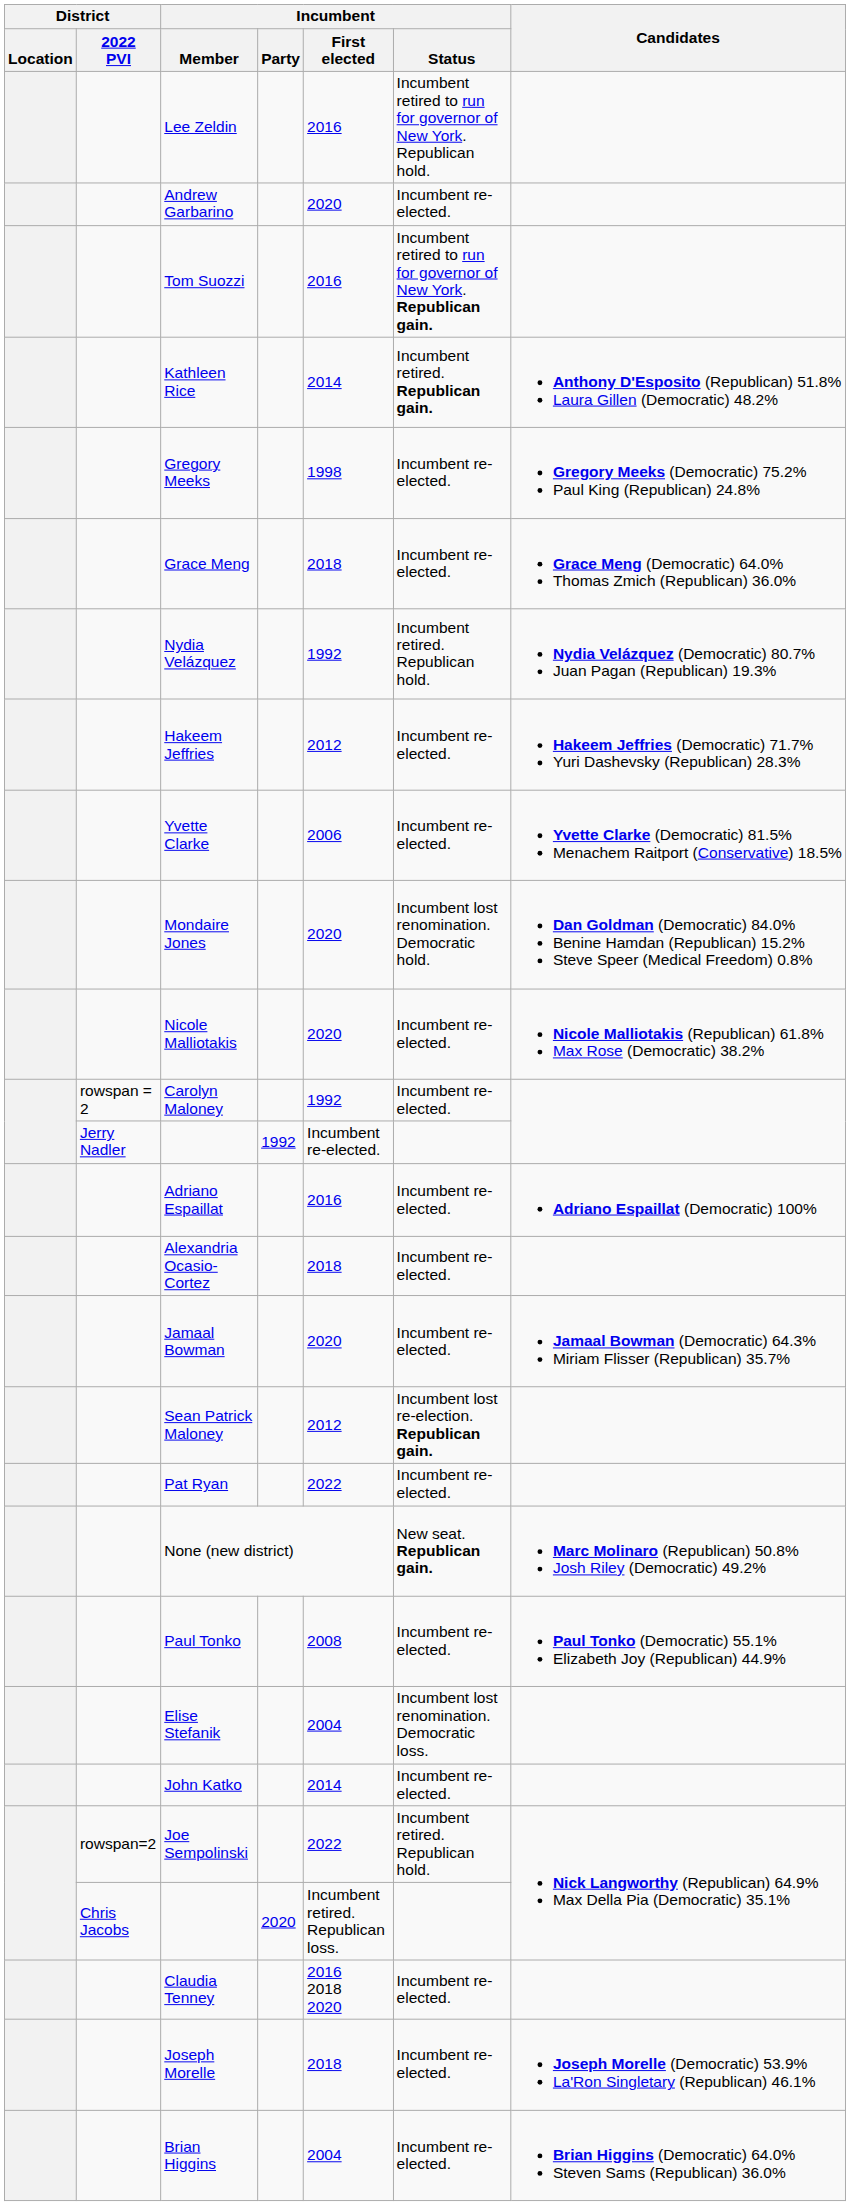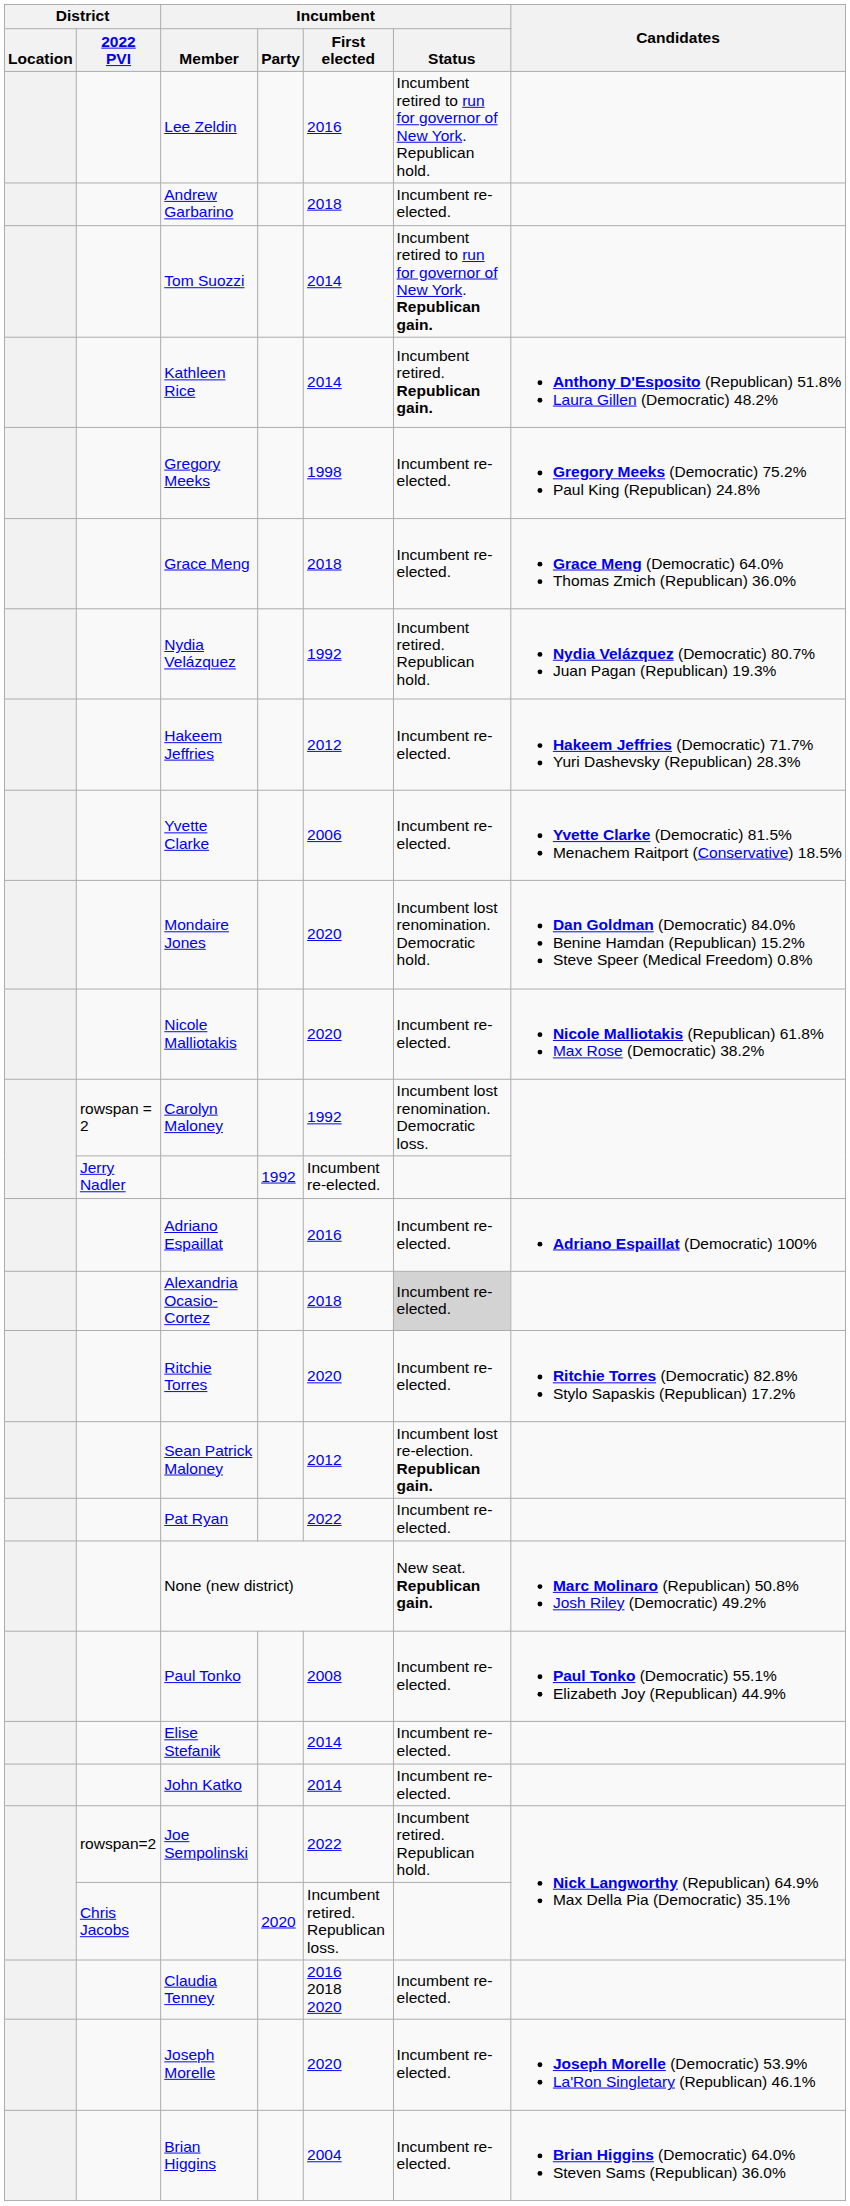(324, 204) 2020 -> (324, 204) 2018
(324, 281) 2016 -> (324, 281) 2014
(445, 1100) Incumbent re-elected. -> (447, 1117) Incumbent lost renomination. Democratic loss.
(445, 1266) no background -> (445, 1301) lightgrey background
+ row: (118, 1376)
- row: (118, 1341)
(324, 1725) 2004 -> (324, 1742) 2014
(447, 1725) Incumbent lost renomination. Democratic loss. -> (445, 1742) Incumbent re-elected.
(324, 2064) 2018 -> (324, 2064) 2020
